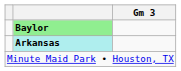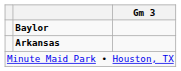(32, 28) lightgreen background -> (32, 28) no background
(38, 43) paleturquoise background -> (38, 43) no background
